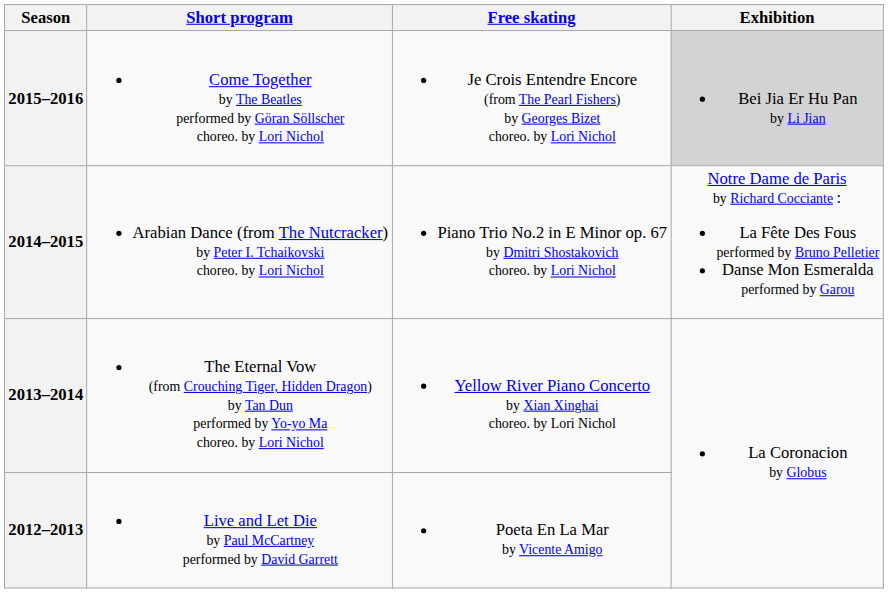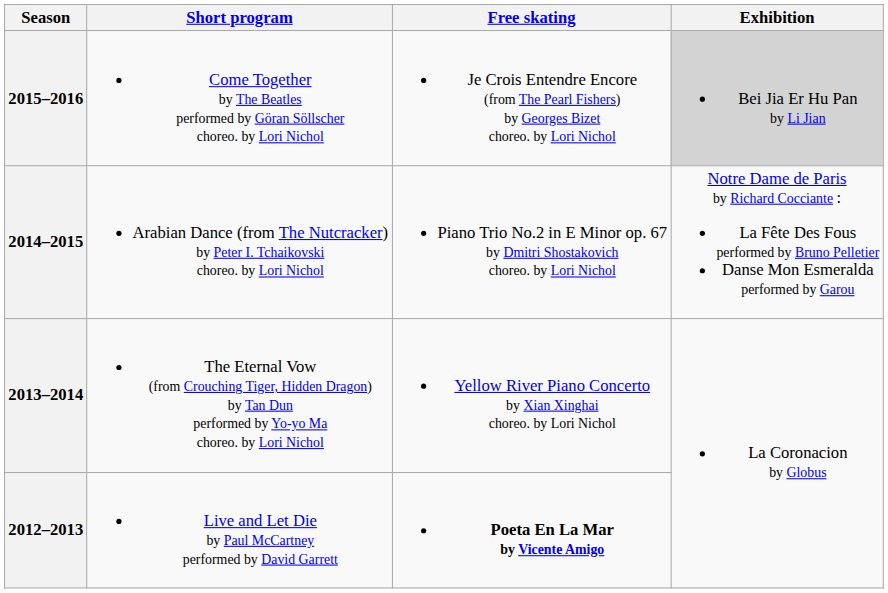(531, 539) normal -> (531, 539) bold
